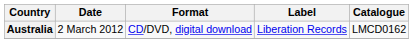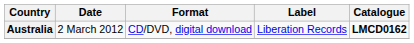(379, 30) normal -> (379, 30) bold
